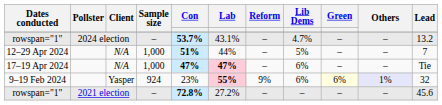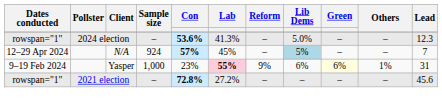(190, 39) 53.7% -> (190, 39) 53.6%
(227, 39) 43.1% -> (227, 39) 41.3%
(302, 39) 4.7% -> (302, 39) 5.0%
(425, 39) 13.2 -> (425, 39) 12.3
(154, 53) 1,000 -> (154, 53) 924
(190, 53) 51% -> (190, 53) 57%
(227, 53) 44% -> (227, 53) 45%
(302, 53) no background -> (302, 53) lightblue background
- row: (37, 66)
(154, 80) 924 -> (154, 66) 1,000
(385, 80) lavender background -> (385, 66) no background
(425, 80) 32 -> (425, 66) 31
